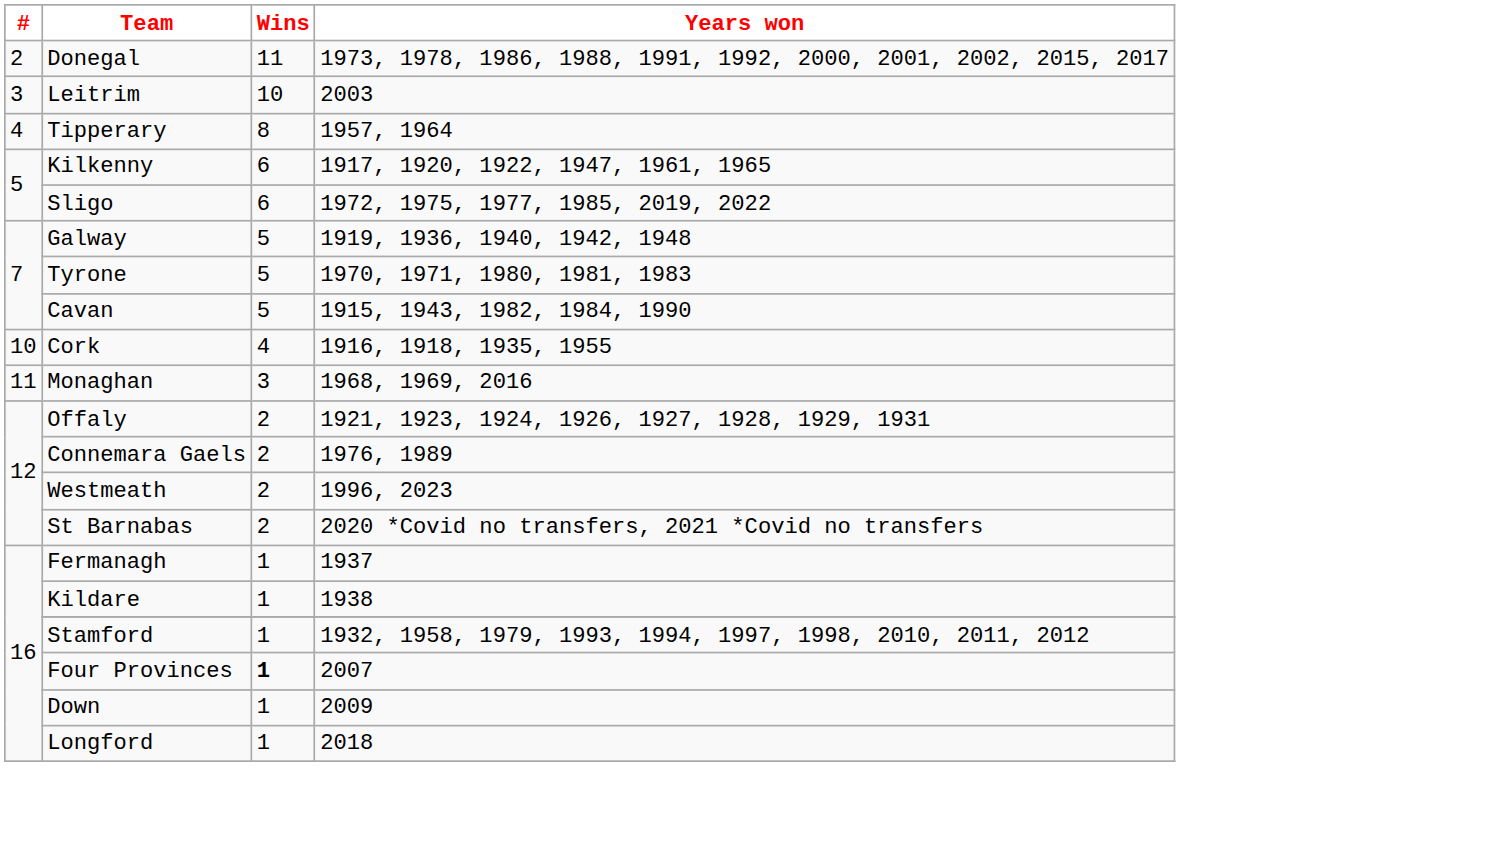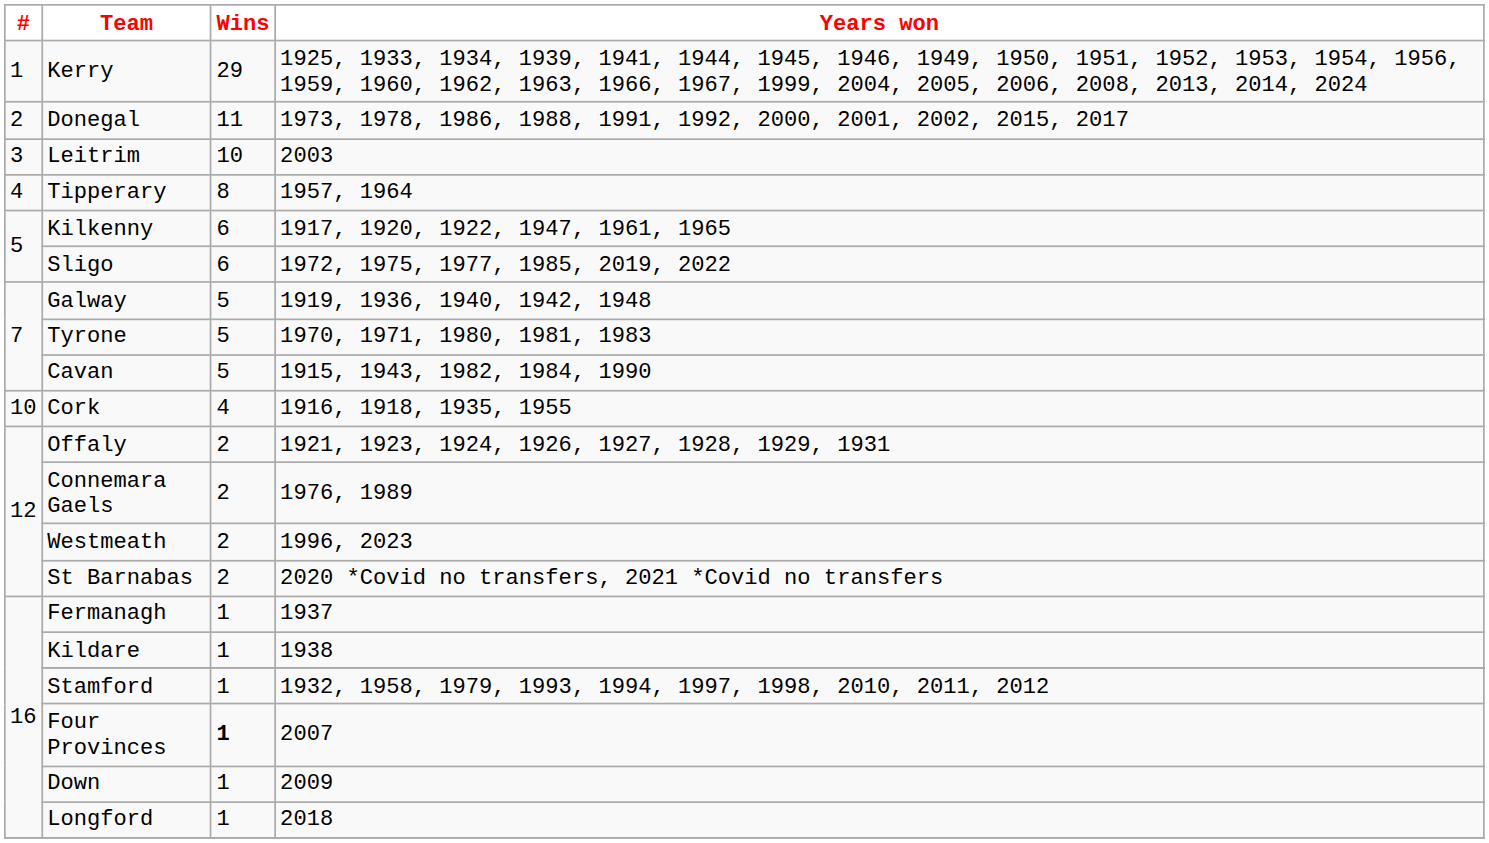+ row: (80, 72)
- row: (100, 383)
